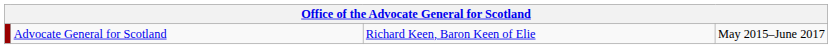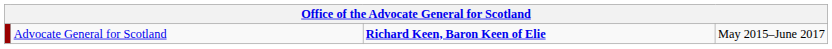(451, 33) normal -> (456, 33) bold
